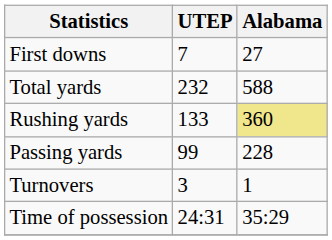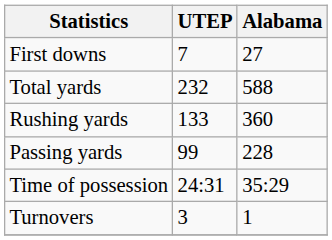(258, 119) khaki background -> (258, 119) no background
rows swapped: (51, 185) <-> (89, 217)
